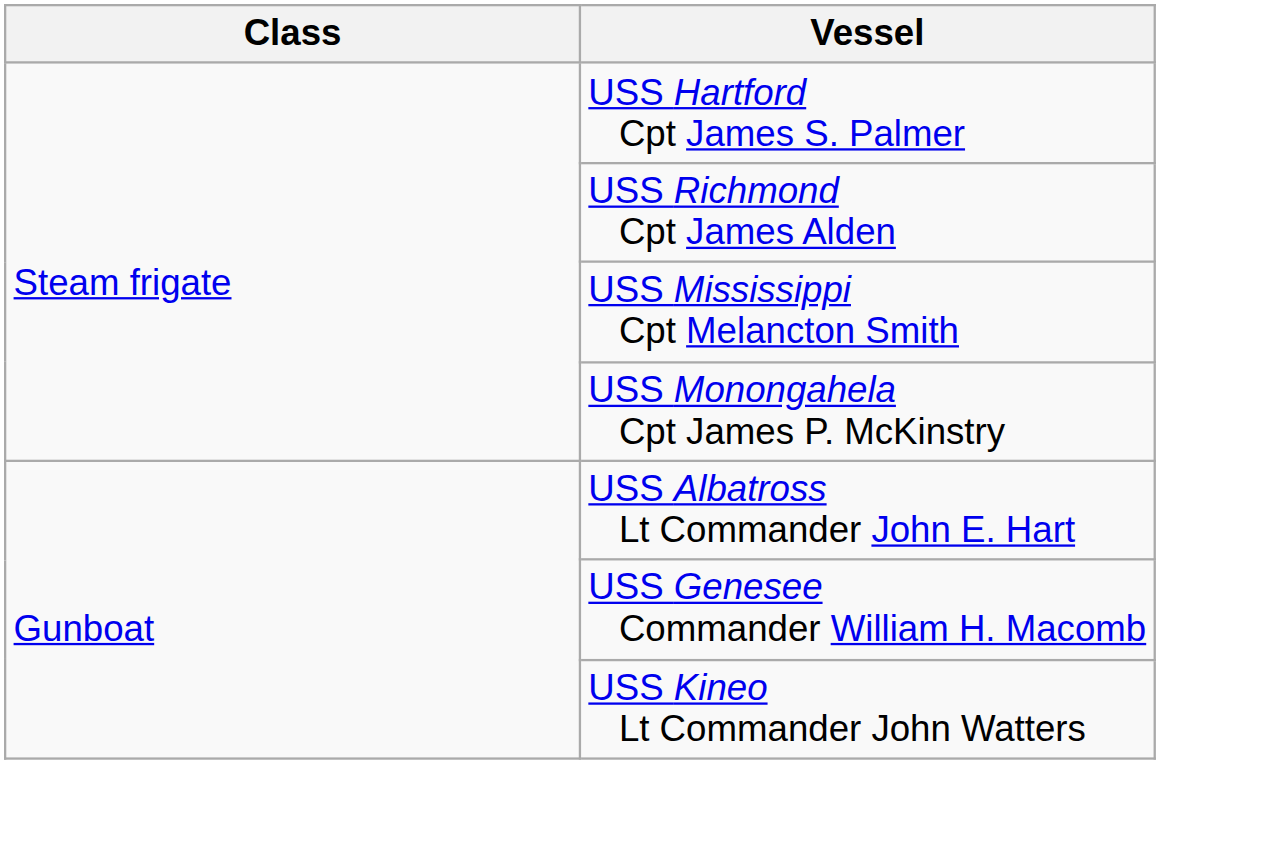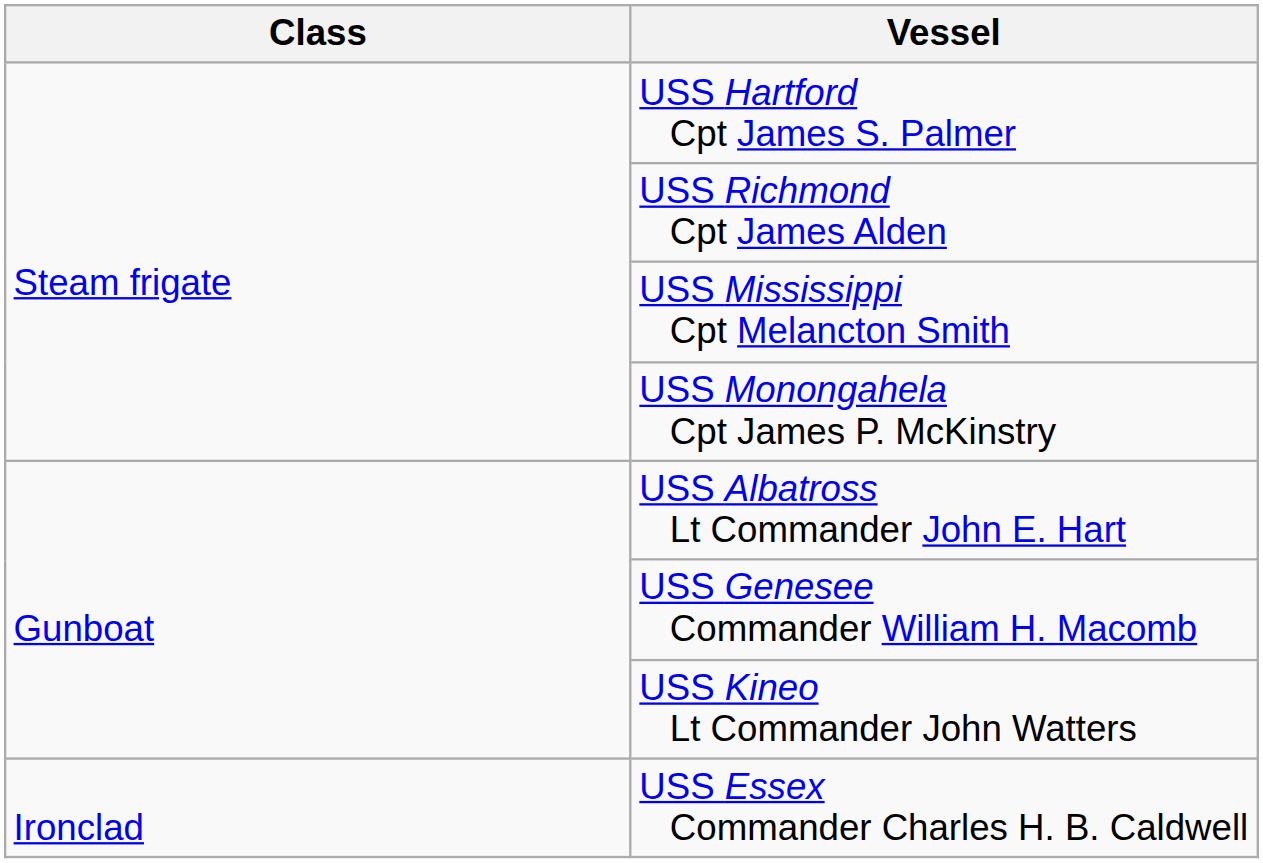+ row: (944, 807)
